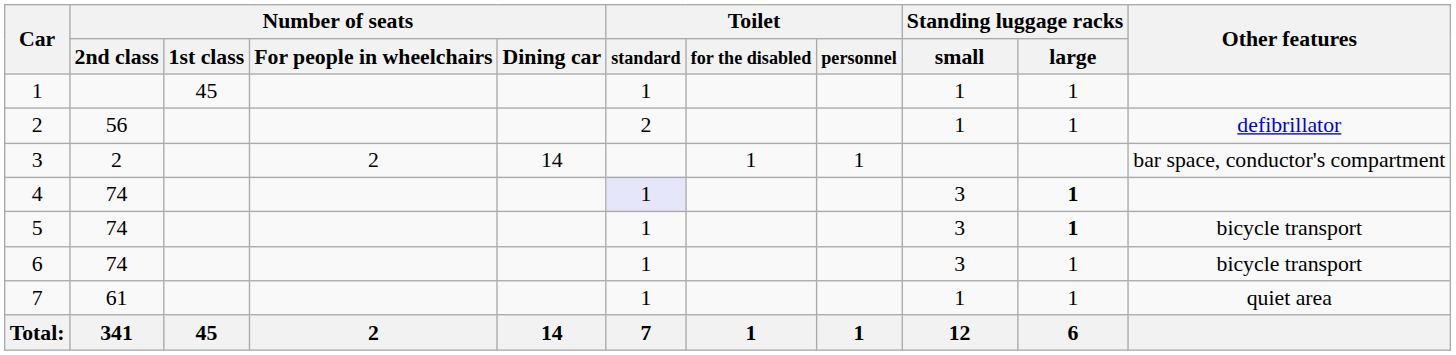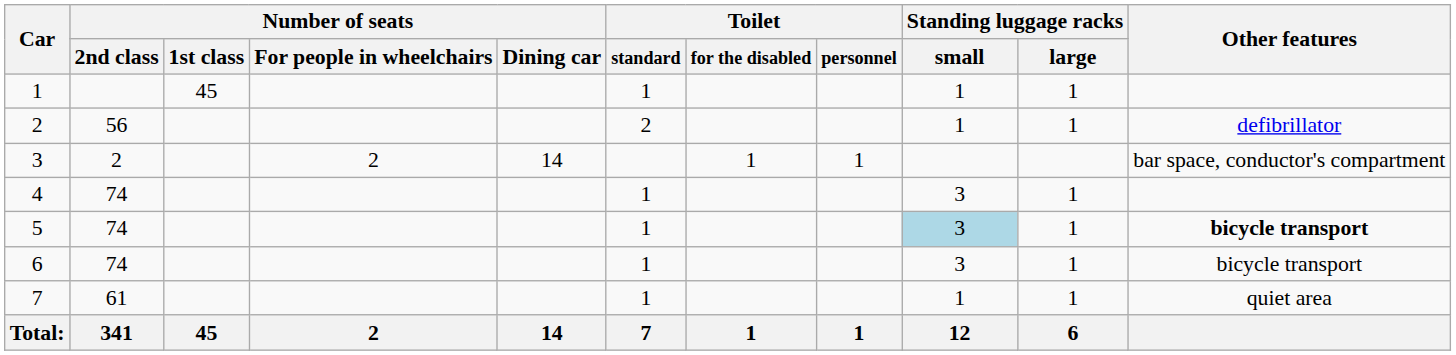(646, 194) lavender background -> (646, 194) no background
(1073, 194) bold -> (1073, 194) normal
(960, 228) no background -> (960, 228) lightblue background
(1073, 228) bold -> (1073, 228) normal
(1289, 228) normal -> (1289, 228) bold
